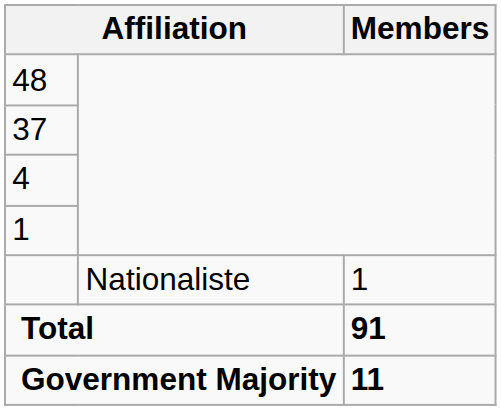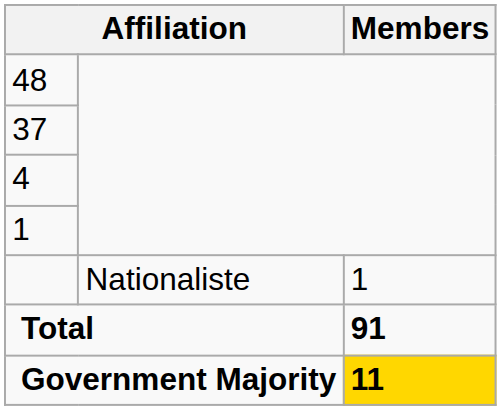(367, 379) no background -> (367, 379) gold background
